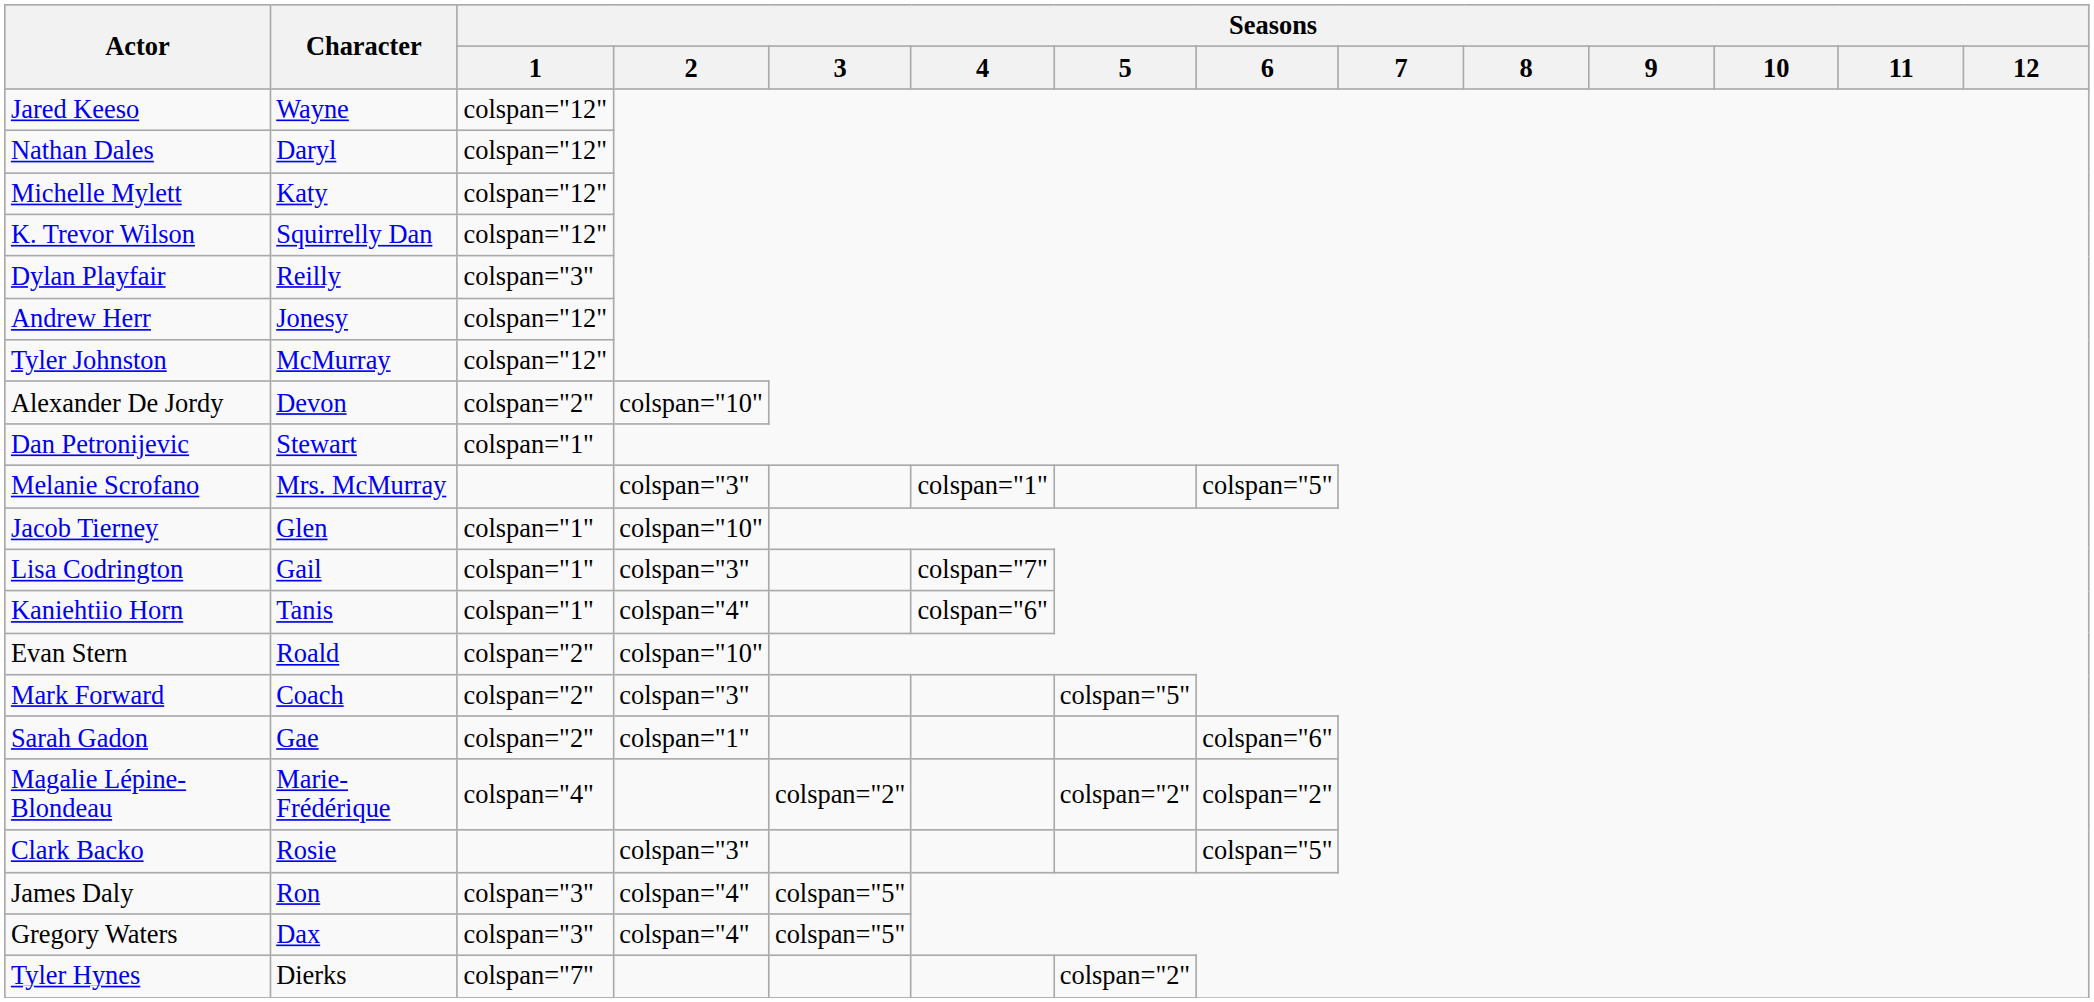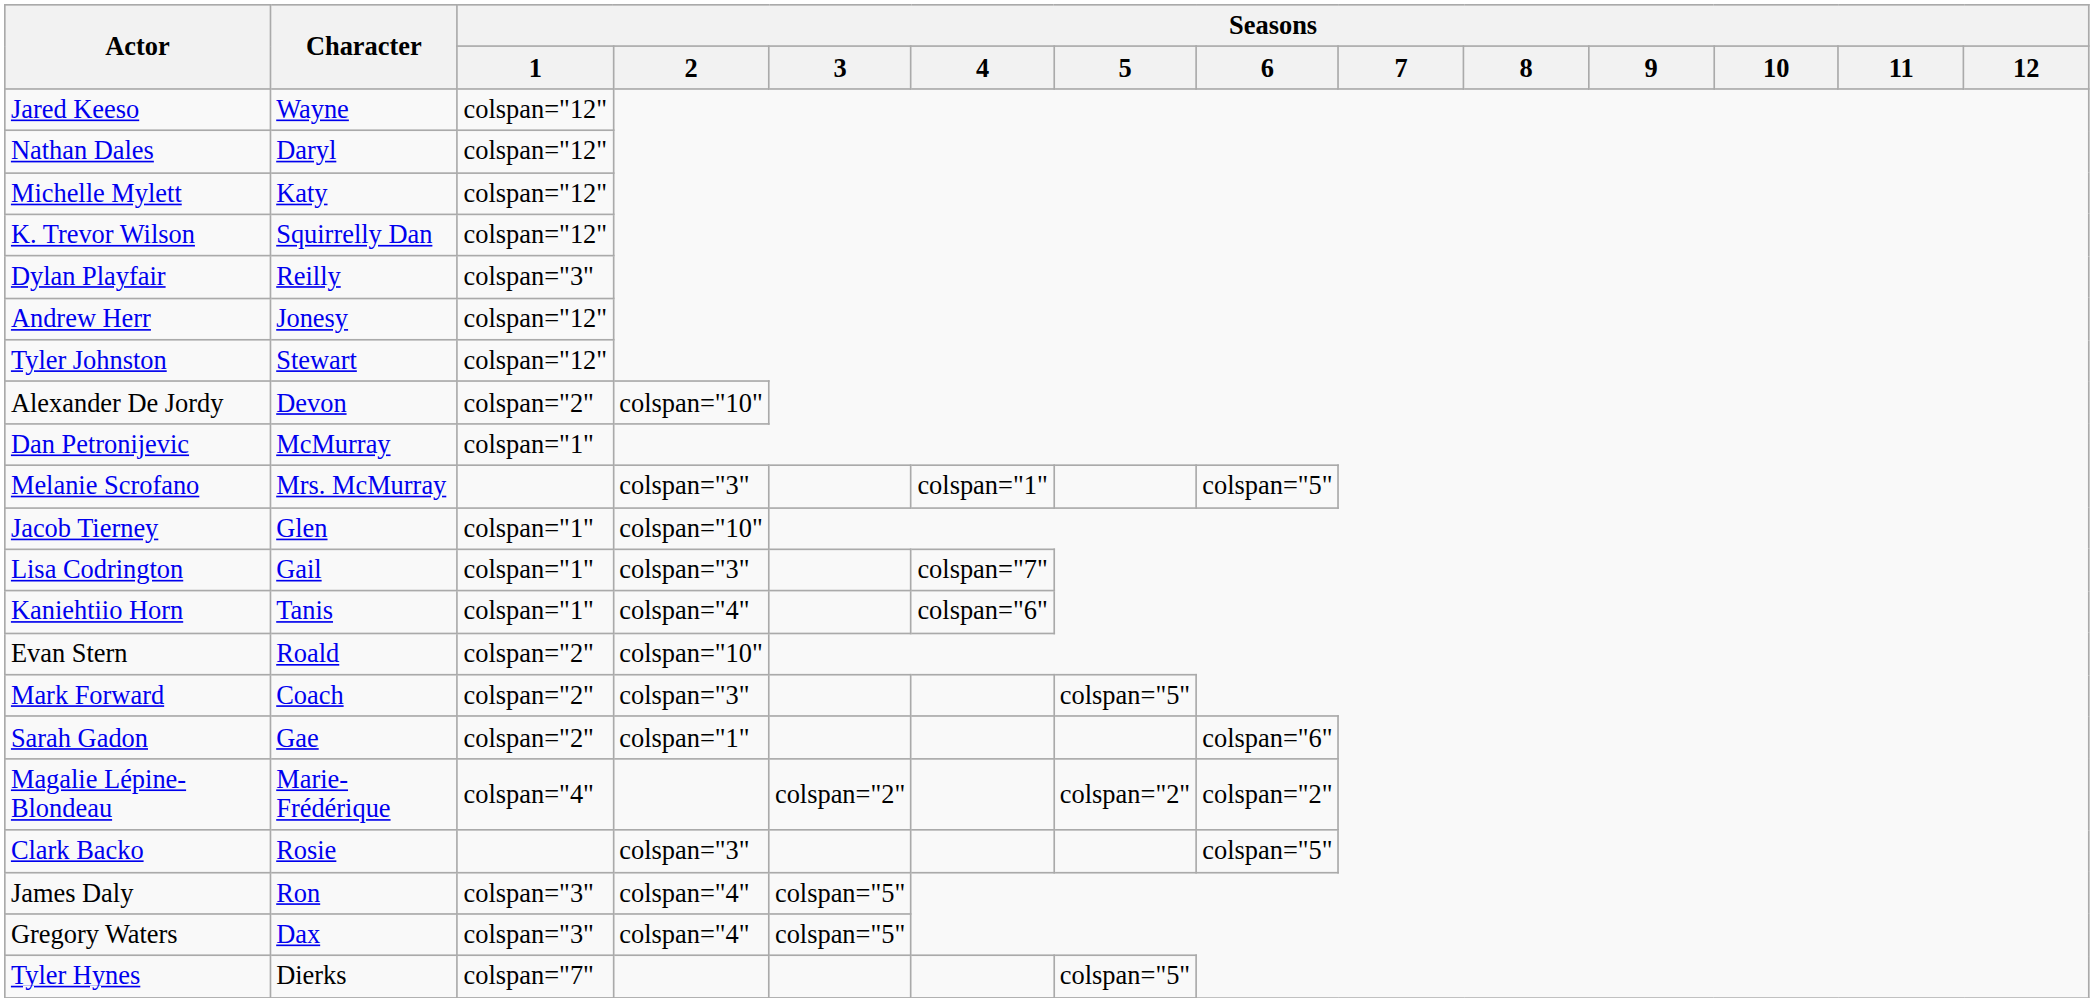(333, 360) McMurray -> (317, 360) Stewart
(317, 444) Stewart -> (333, 444) McMurray
(1125, 976) colspan="2" -> (1125, 976) colspan="5"
